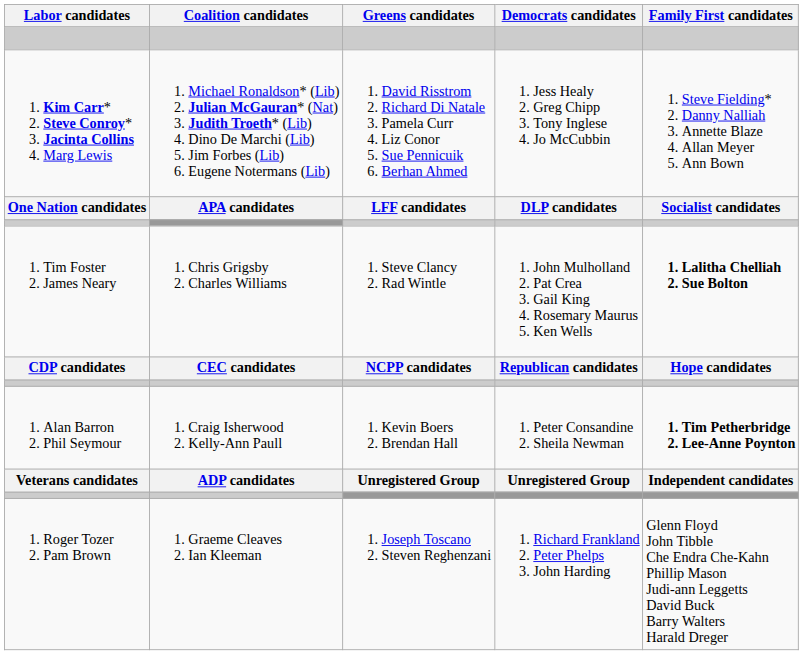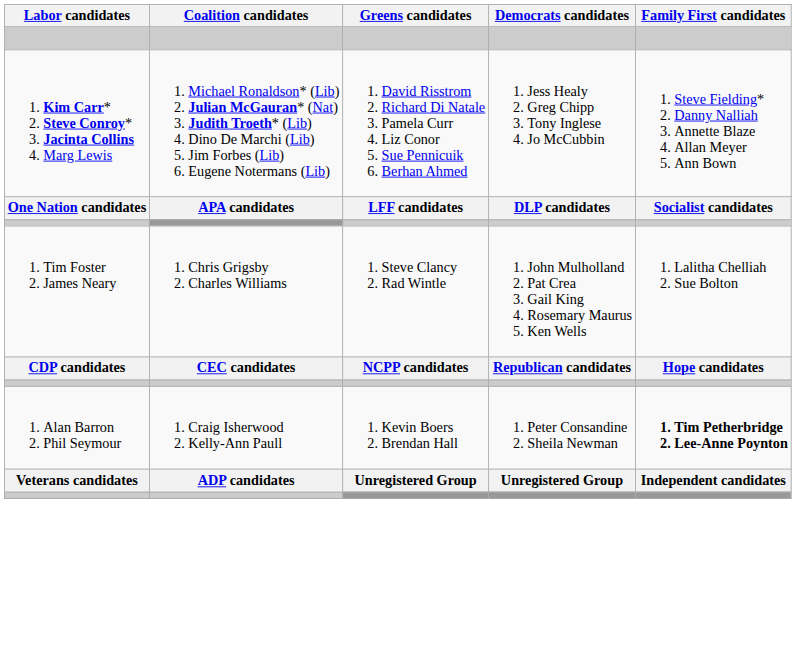(721, 276) bold -> (713, 276) normal
- row: (77, 548)
